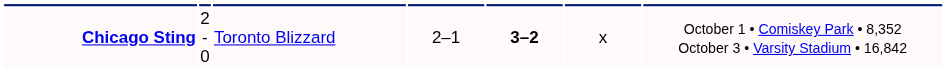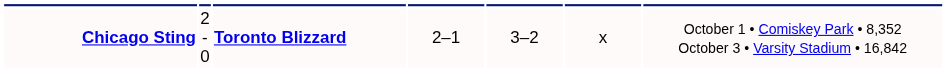(275, 38) normal -> (280, 38) bold
(524, 38) bold -> (524, 38) normal
